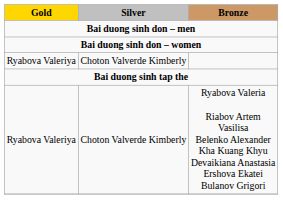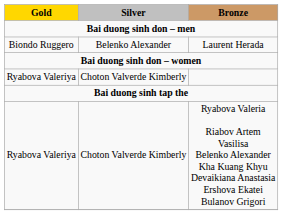+ row: (41, 45)
